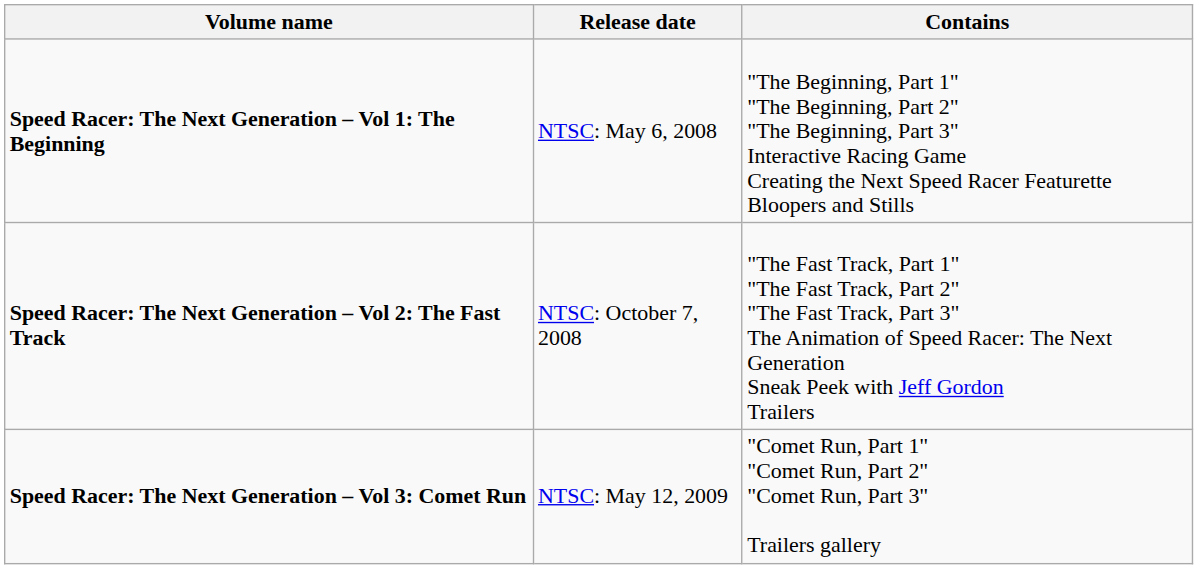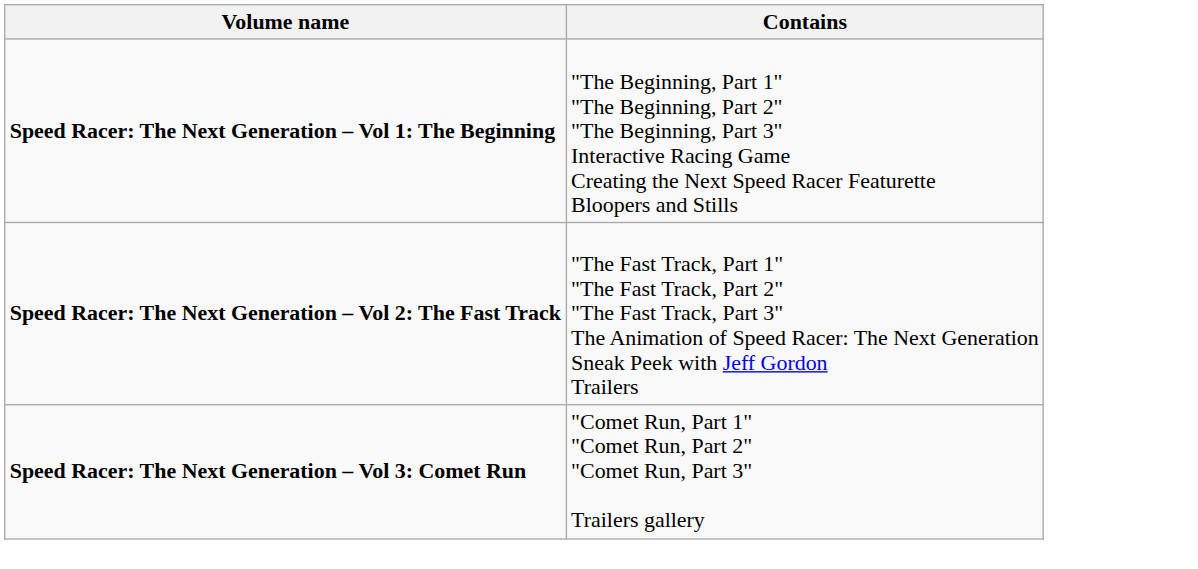- column: (638, 21)
